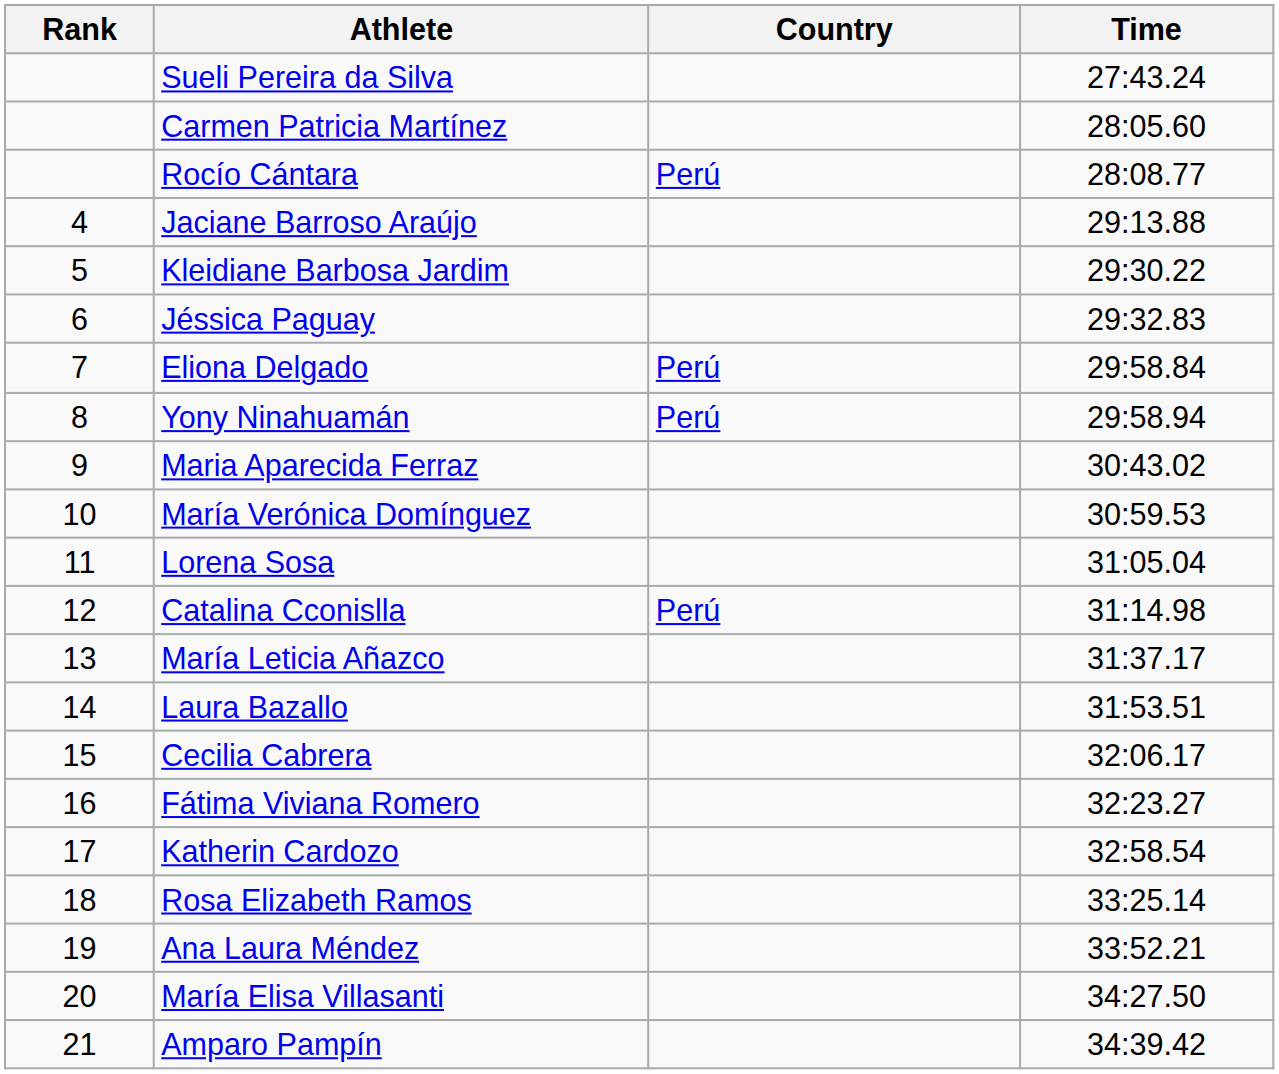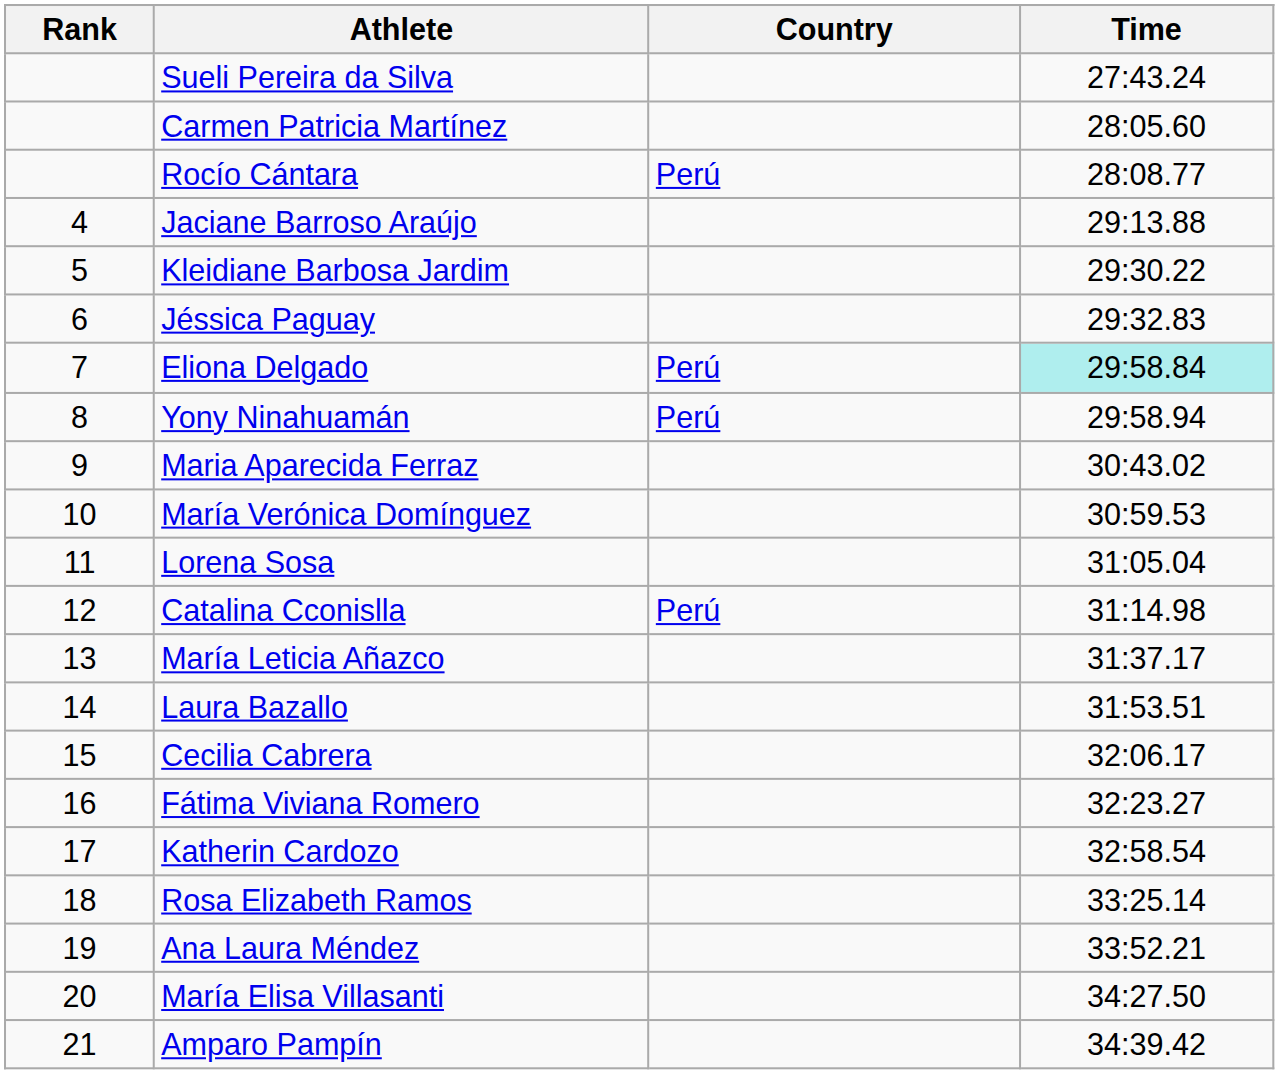(1146, 368) no background -> (1146, 368) paleturquoise background
